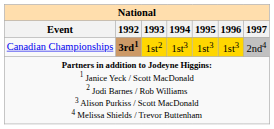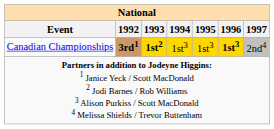(154, 47) normal -> (154, 47) bold
(231, 47) normal -> (231, 47) bold
